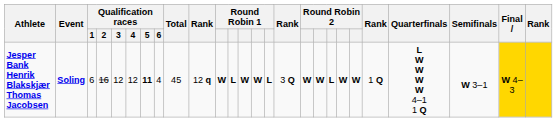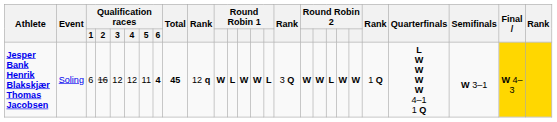(71, 80) bold -> (71, 80) normal
(147, 80) bold -> (146, 80) normal
(159, 80) normal -> (158, 80) bold
(176, 80) normal -> (175, 80) bold
